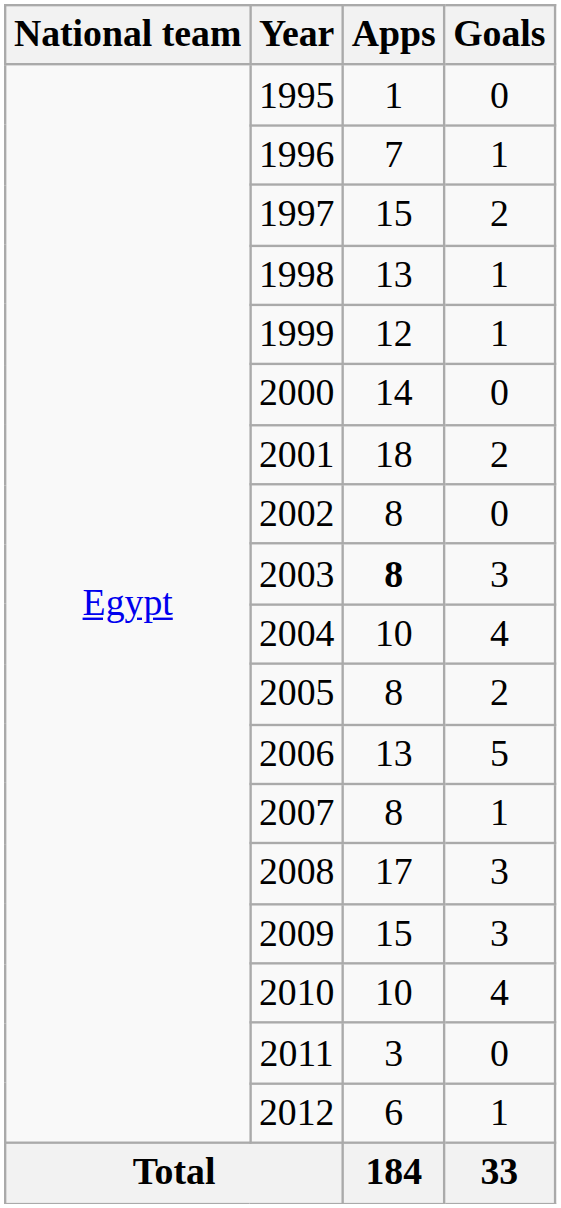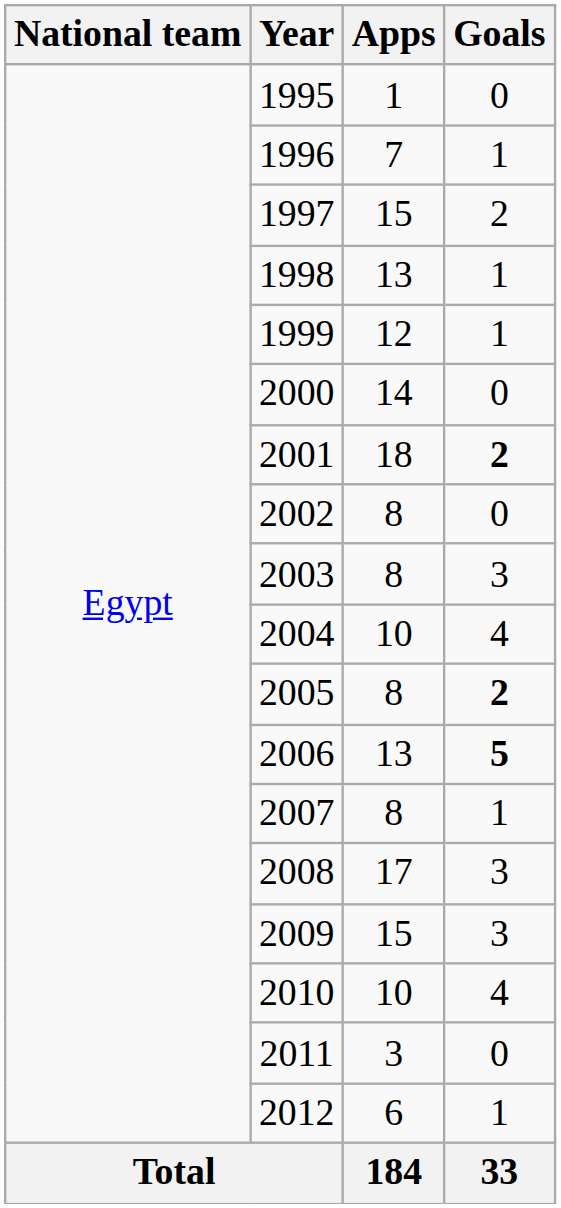(499, 453) normal -> (499, 453) bold
(394, 573) bold -> (394, 573) normal
(499, 693) normal -> (499, 693) bold
(499, 753) normal -> (499, 753) bold
